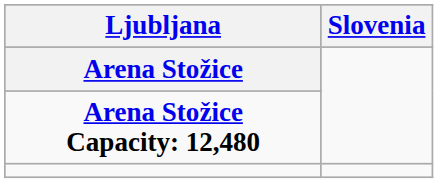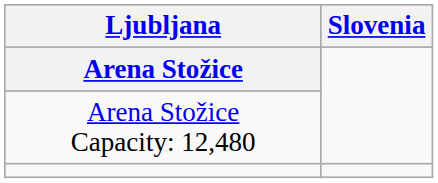(163, 126) bold -> (163, 126) normal
